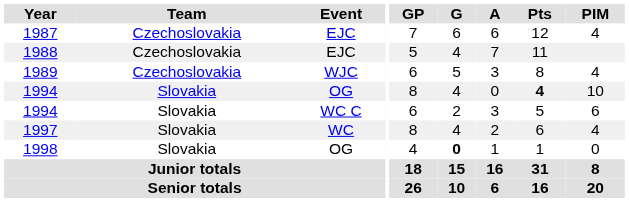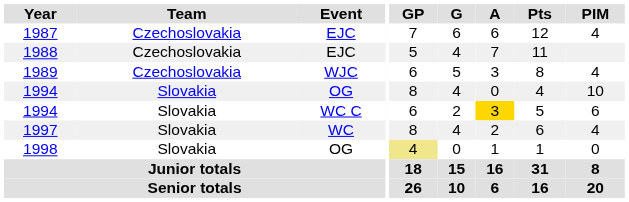(540, 91) bold -> (540, 91) normal
(495, 110) no background -> (495, 110) gold background
(413, 149) no background -> (413, 149) khaki background
(457, 149) bold -> (457, 149) normal
